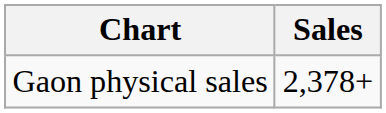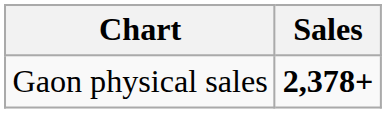(328, 81) normal -> (328, 81) bold
